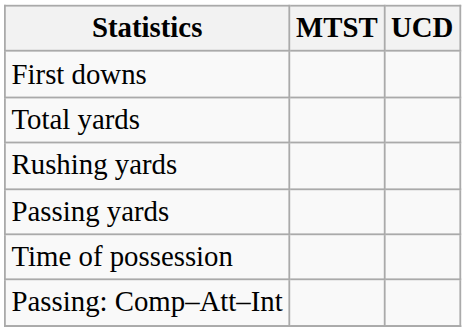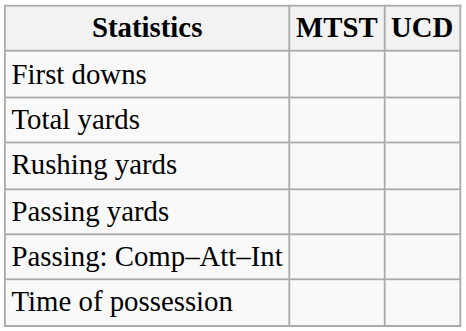rows swapped: (147, 302) <-> (122, 256)
